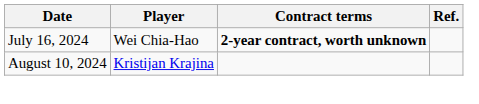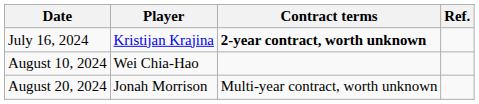(156, 39) Wei Chia-Hao -> (164, 39) Kristijan Krajina
(164, 63) Kristijan Krajina -> (156, 63) Wei Chia-Hao
+ row: (57, 87)
